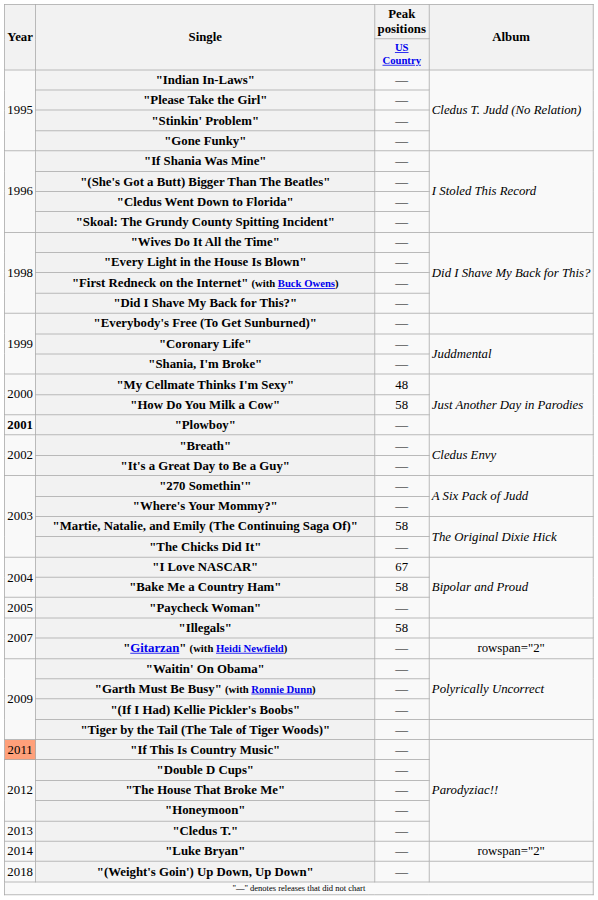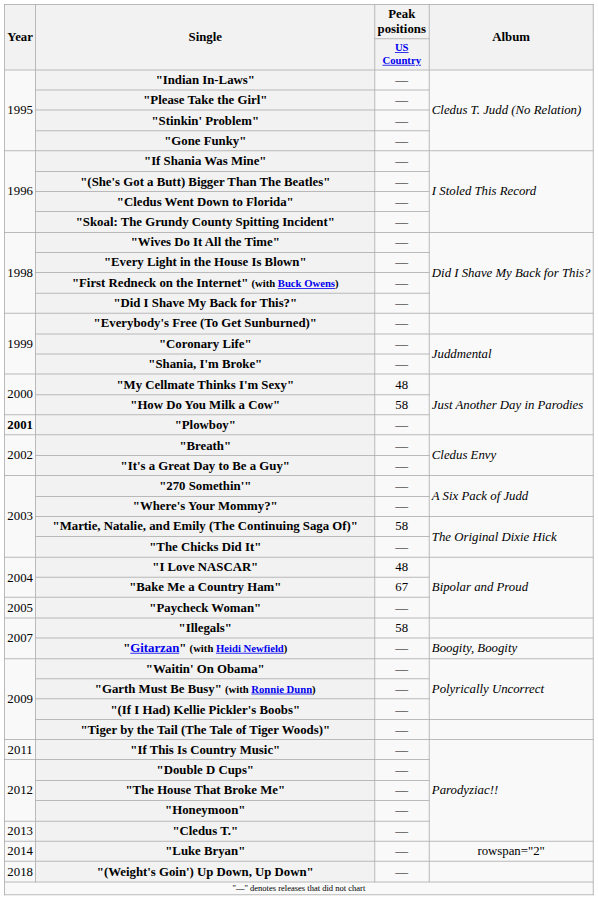(402, 567) 67 -> (402, 567) 48
(402, 587) 58 -> (402, 587) 67
(511, 648) rowspan="2" -> (474, 648) Boogity, Boogity
(20, 749) lightsalmon background -> (20, 749) no background
